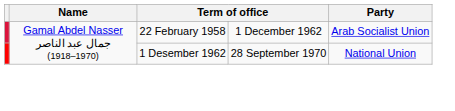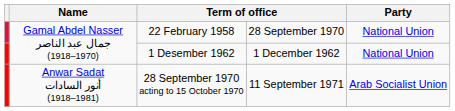(279, 32) 1 December 1962 -> (296, 32) 28 September 1970
(380, 32) Arab Socialist Union -> (398, 32) National Union
(279, 53) 28 September 1970 -> (296, 53) 1 December 1962
+ row: (191, 85)
